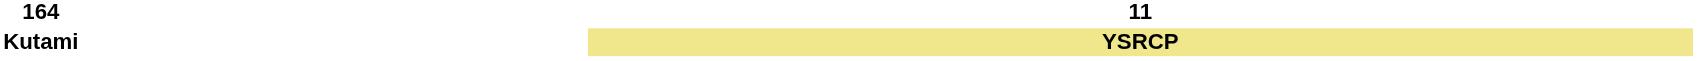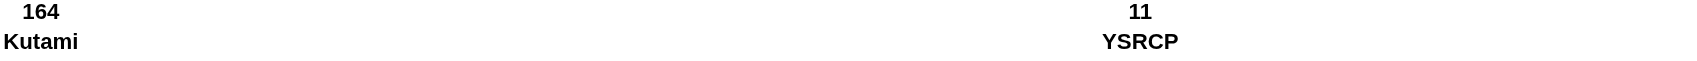(1140, 42) khaki background -> (1140, 42) no background
